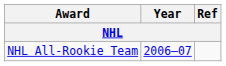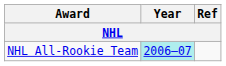(168, 51) no background -> (168, 51) paleturquoise background
